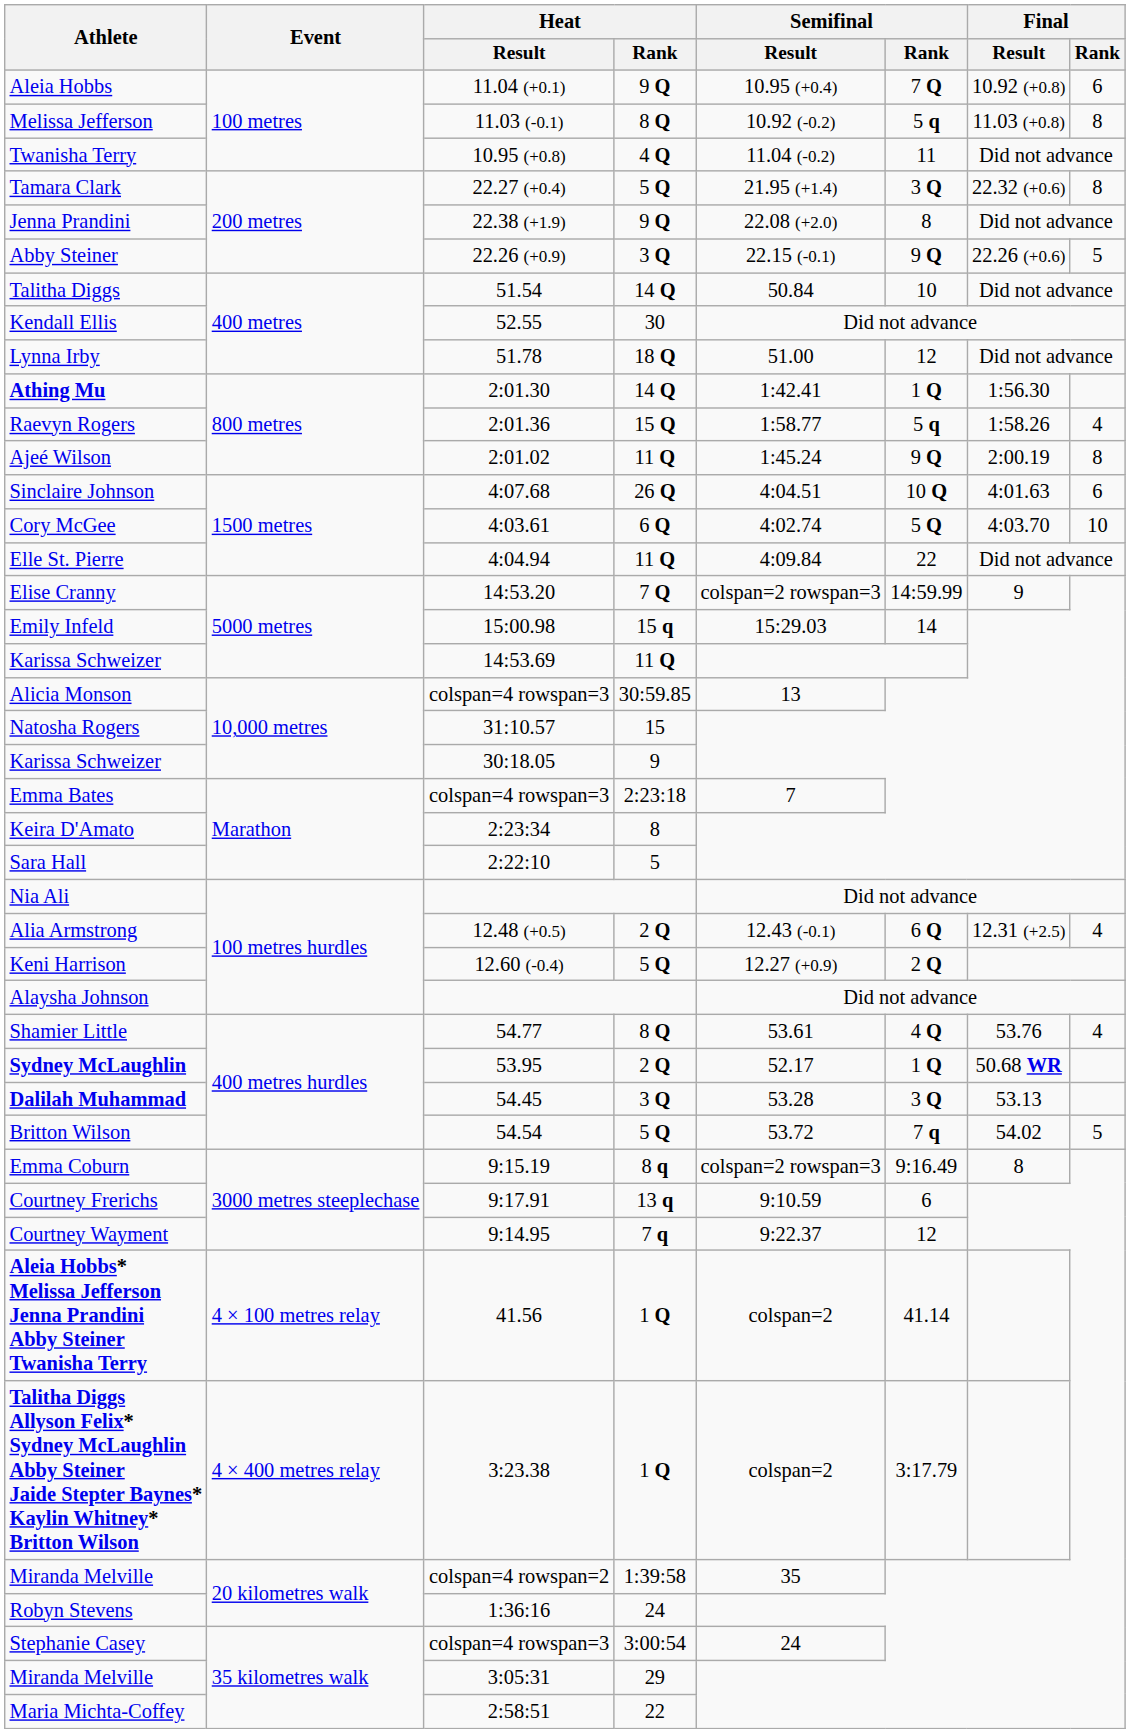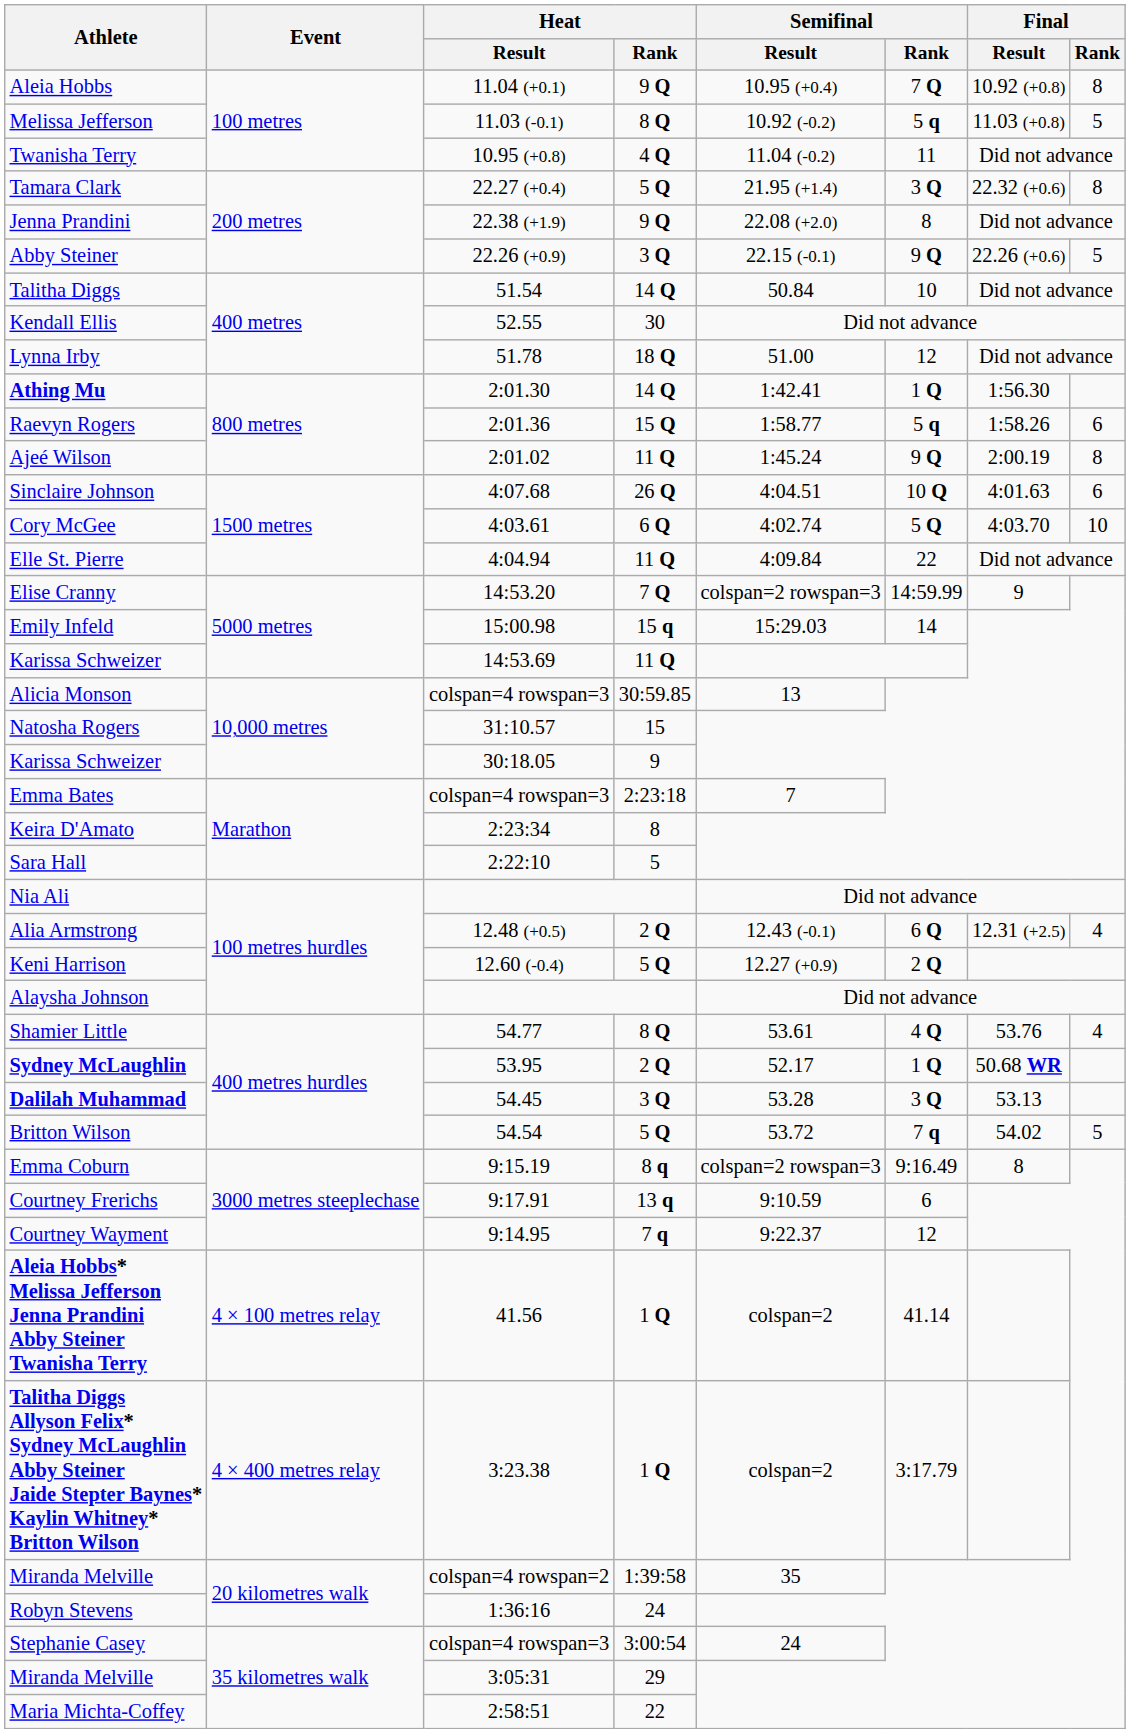(1097, 87) 6 -> (1097, 87) 8
(1097, 121) 8 -> (1097, 121) 5
(1097, 424) 4 -> (1097, 424) 6
